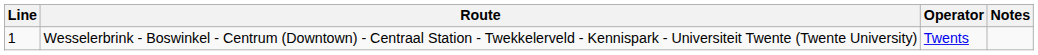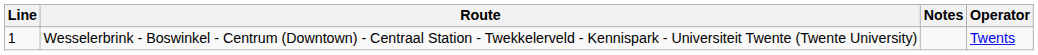columns swapped: (954, 15) <-> (1010, 15)
